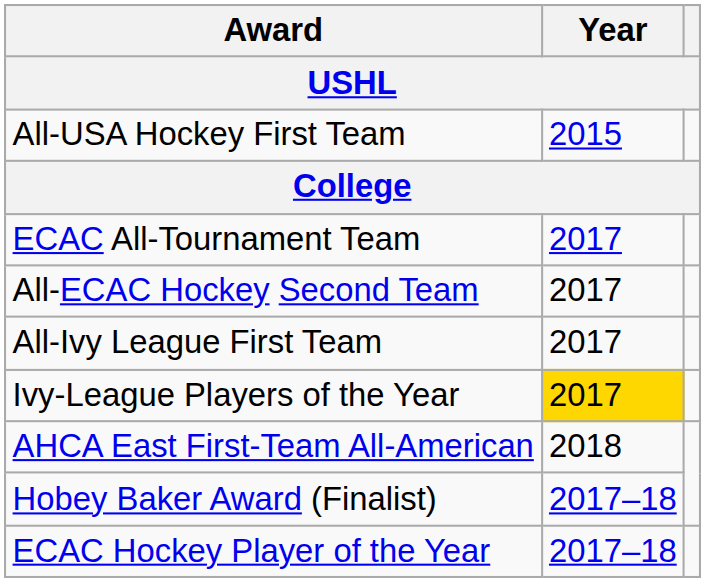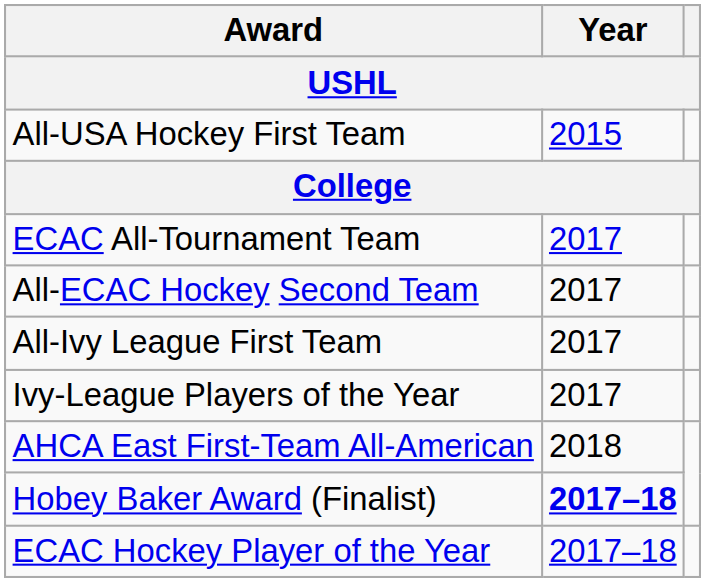(585, 394) gold background -> (585, 394) no background
(613, 498) normal -> (613, 498) bold
